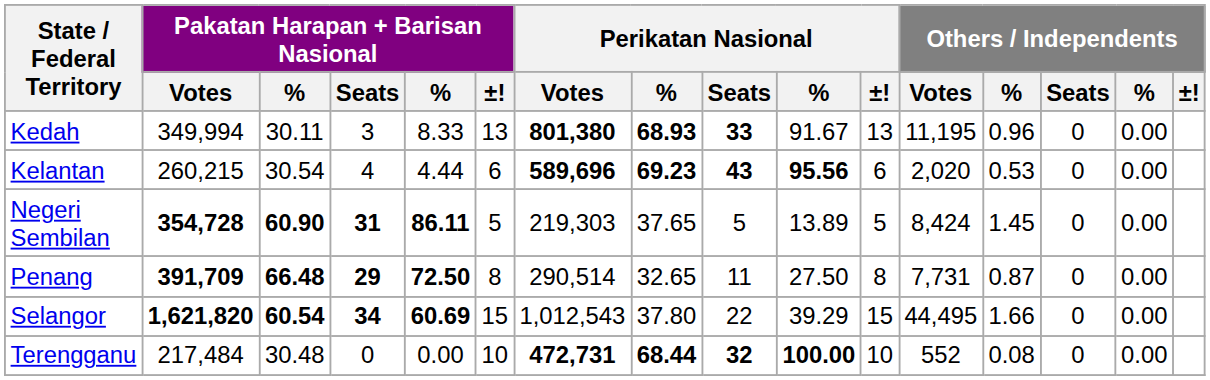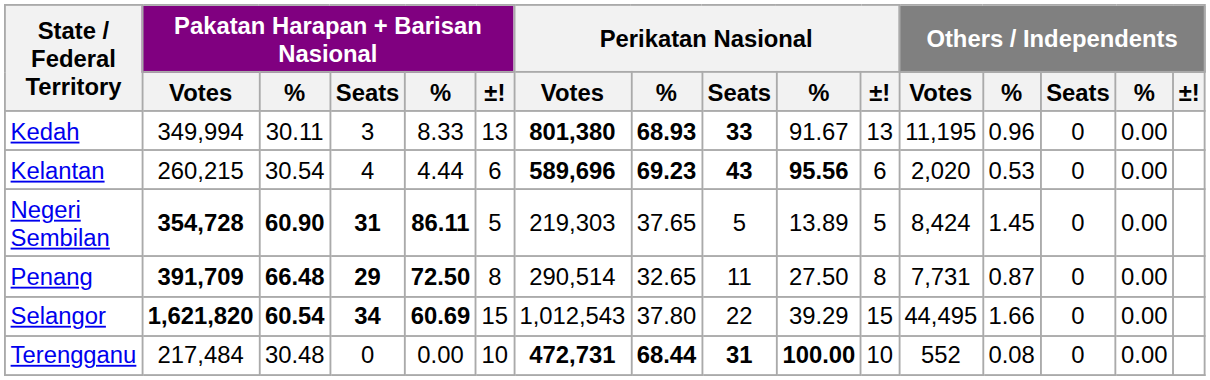(739, 355) 32 -> (739, 355) 31
